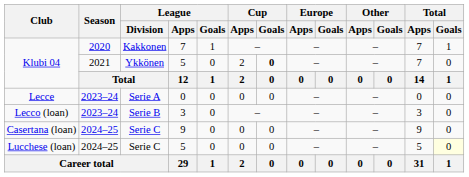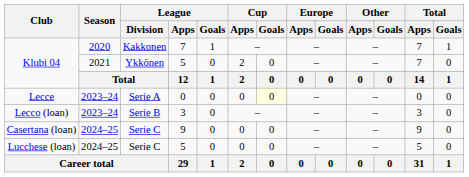(272, 63) bold -> (272, 63) normal
(272, 96) no background -> (272, 96) lightyellow background
(449, 146) lightyellow background -> (449, 146) no background
